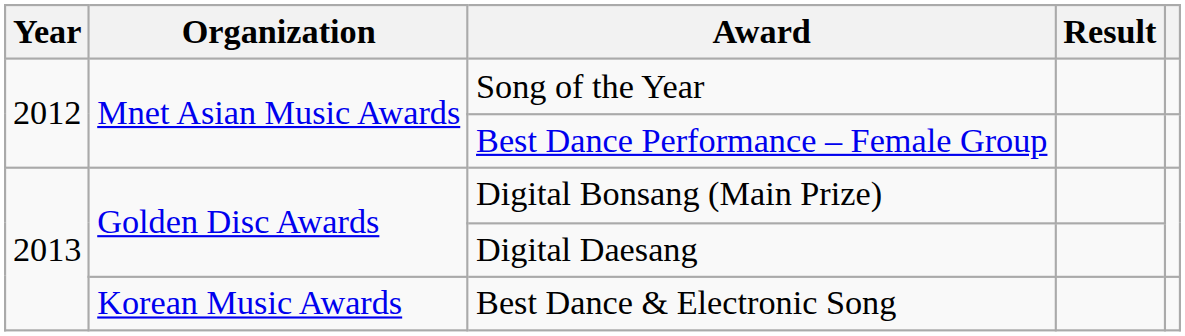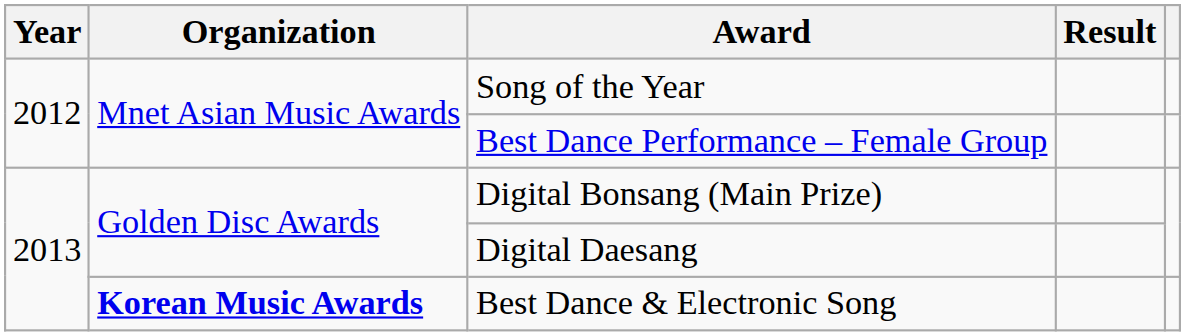(250, 303) normal -> (260, 303) bold
